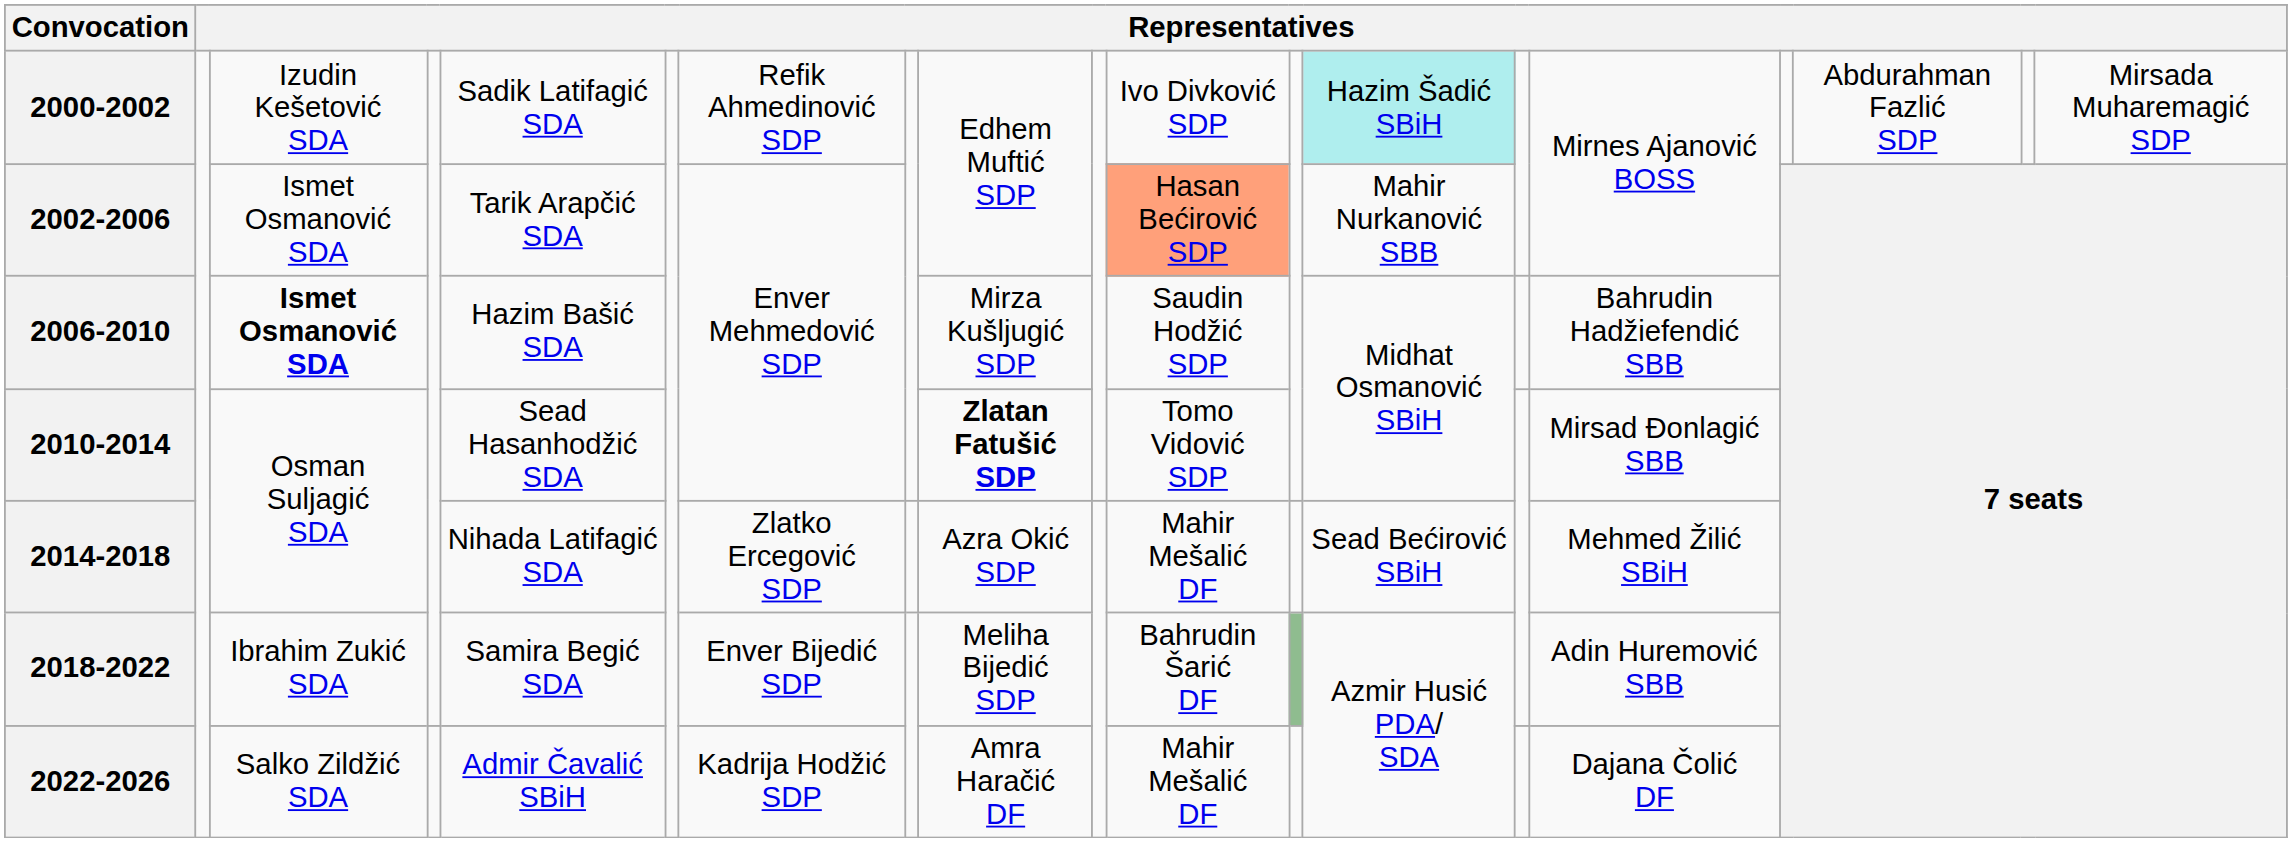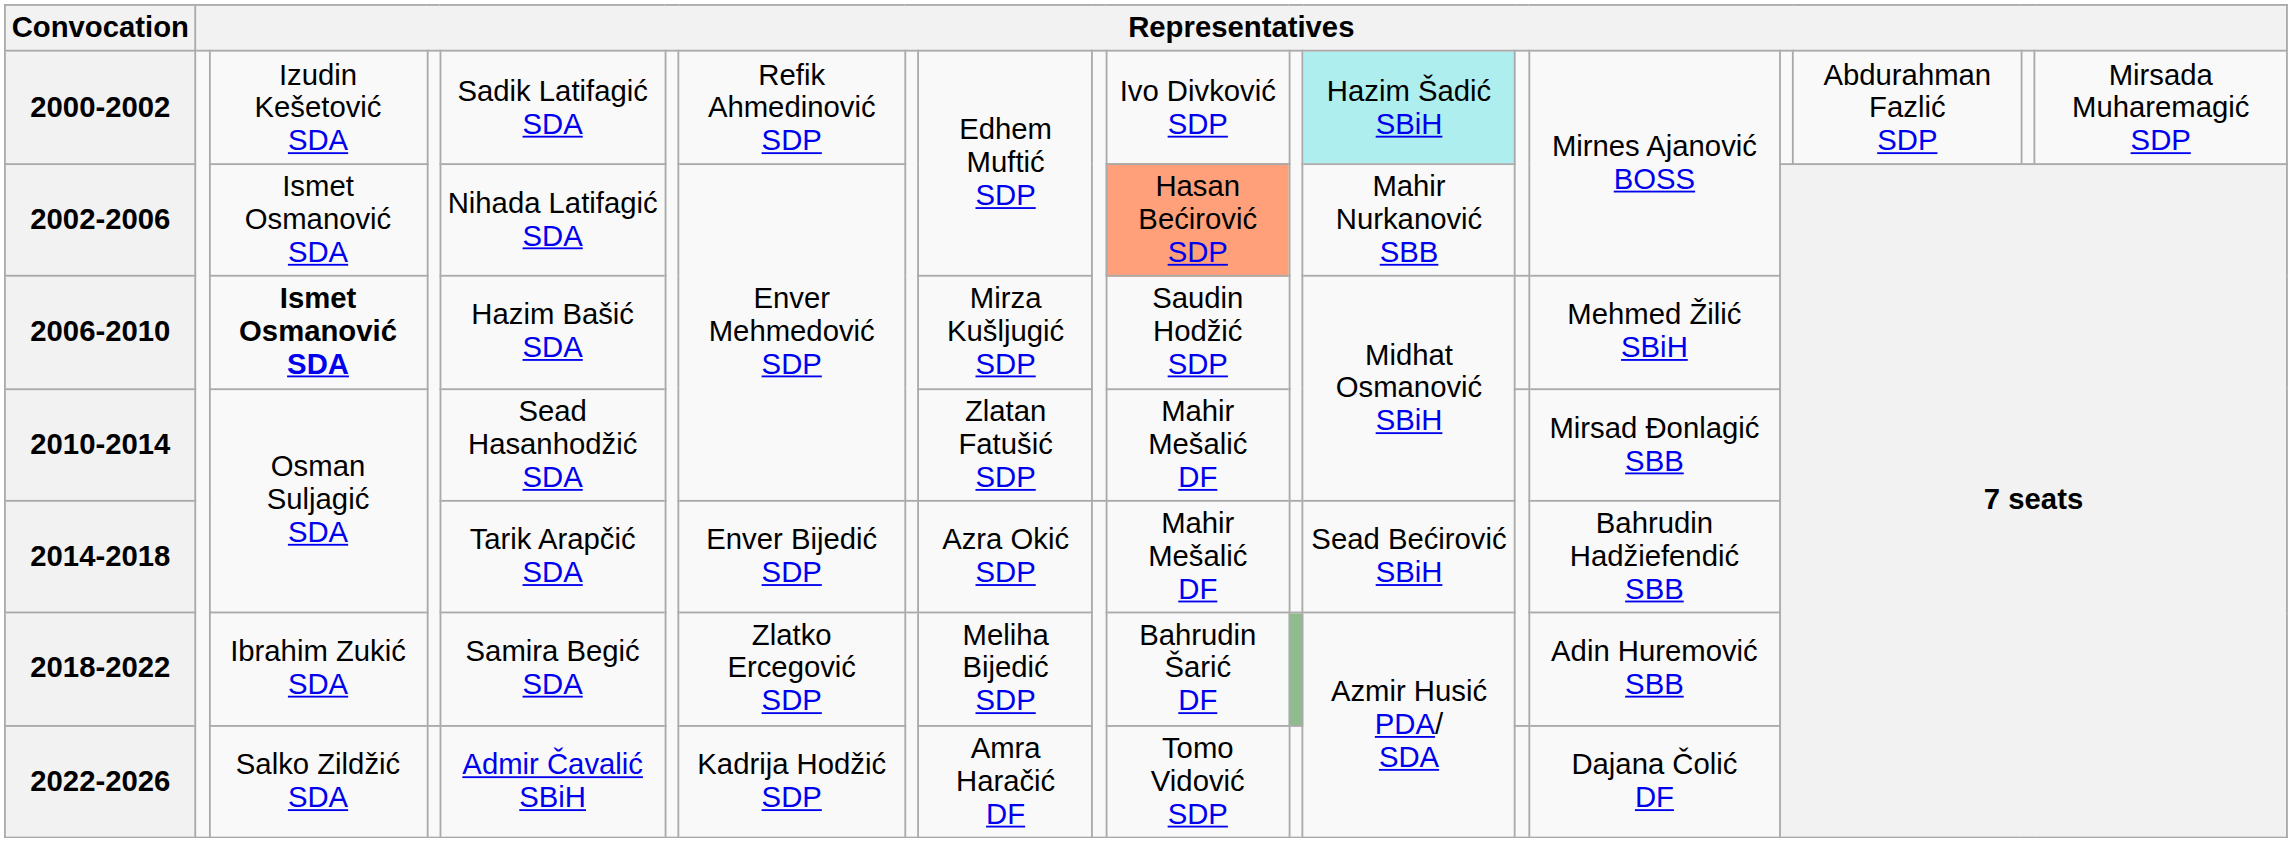(553, 219) Tarik Arapčić SDA -> (553, 219) Nihada Latifagić SDA
(1654, 331) Bahrudin Hadžiefendić SBB -> (1654, 331) Mehmed Žilić SBiH
(1006, 444) bold -> (1006, 444) normal
(1198, 444) Tomo Vidović SDP -> (1198, 444) Mahir Mešalić DF
(553, 556) Nihada Latifagić SDA -> (553, 556) Tarik Arapčić SDA
(792, 556) Zlatko Ercegović SDP -> (792, 556) Enver Bijedić SDP
(1654, 556) Mehmed Žilić SBiH -> (1654, 556) Bahrudin Hadžiefendić SBB
(792, 668) Enver Bijedić SDP -> (792, 668) Zlatko Ercegović SDP
(1198, 780) Mahir Mešalić DF -> (1198, 780) Tomo Vidović SDP
